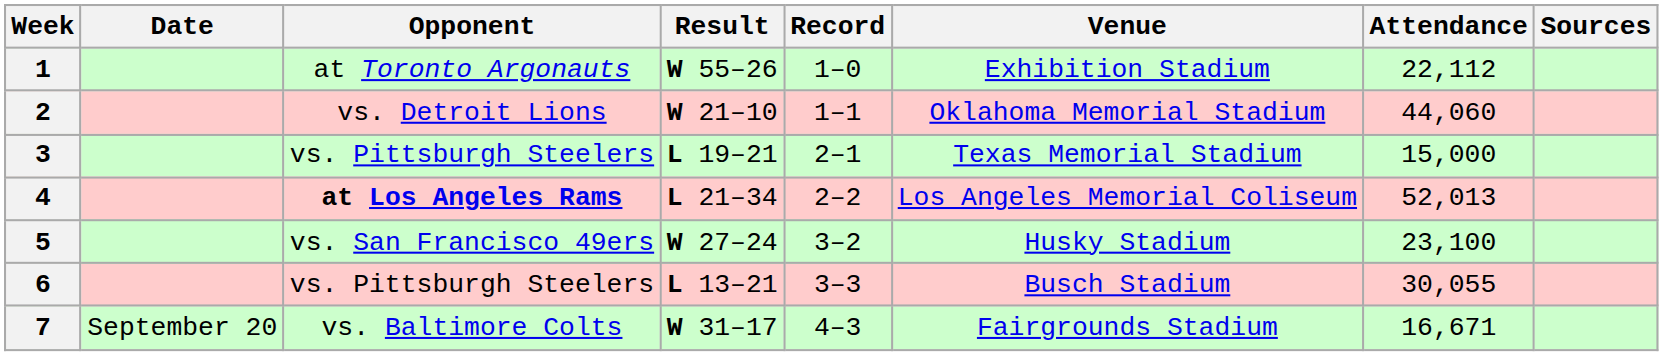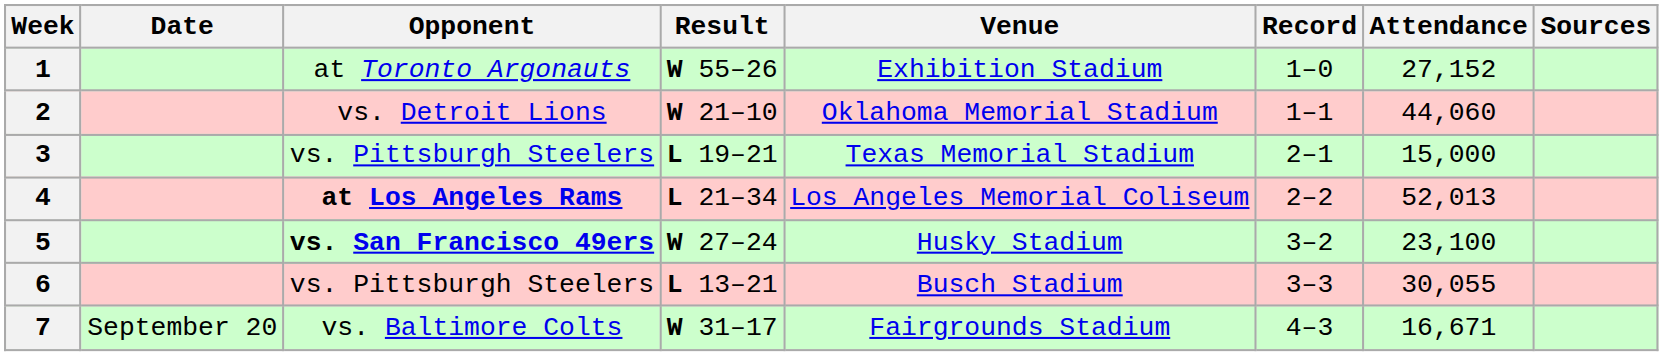columns swapped: (838, 27) <-> (1127, 27)
(1449, 70) 22,112 -> (1449, 70) 27,152
(472, 242) normal -> (472, 242) bold
